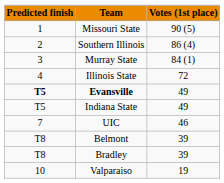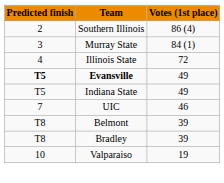- row: (111, 29)
